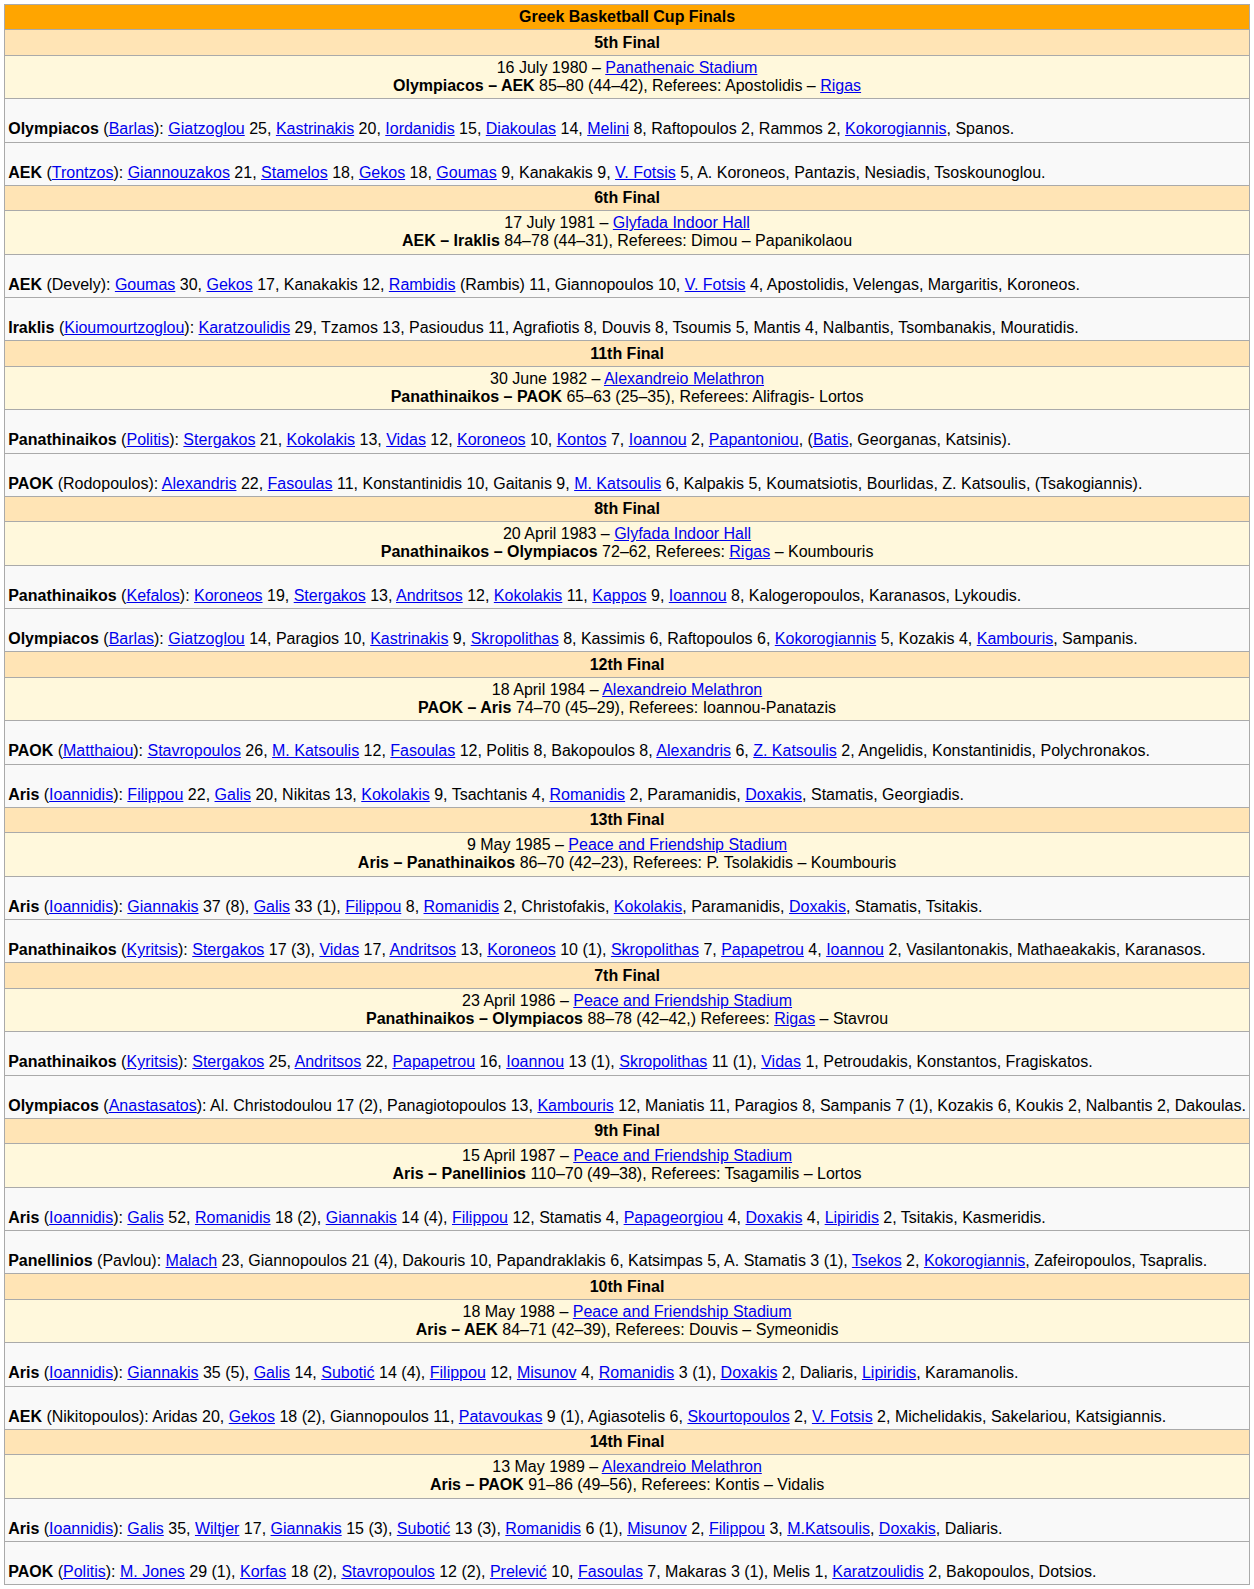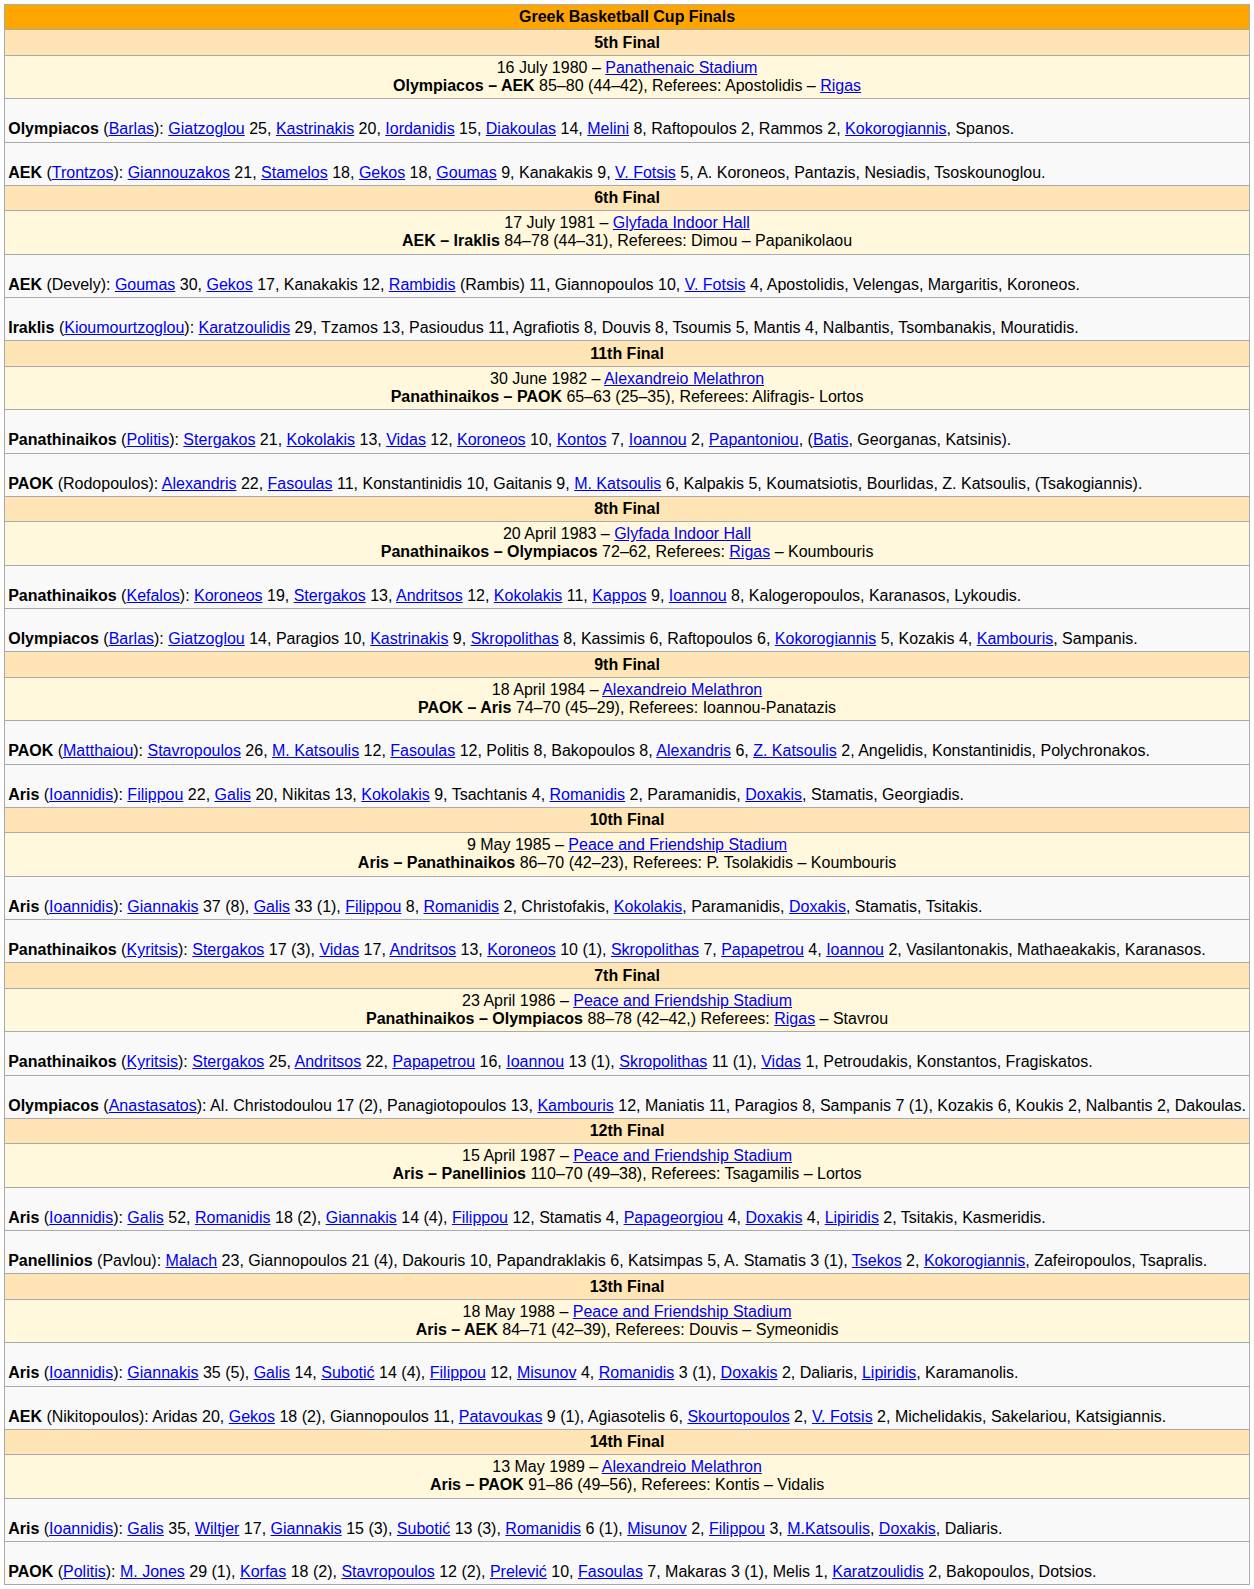(627, 664) 12th Final -> (627, 664) 9th Final
(627, 820) 13th Final -> (627, 820) 10th Final
(627, 1131) 9th Final -> (627, 1131) 12th Final
(627, 1286) 10th Final -> (627, 1286) 13th Final
